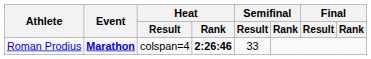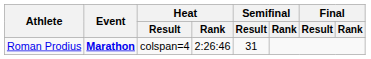(213, 46) bold -> (213, 46) normal
(252, 46) 33 -> (251, 46) 31
